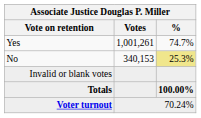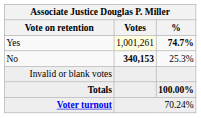(135, 43) no background -> (135, 43) lightyellow background
(181, 43) normal -> (181, 43) bold
(139, 59) normal -> (139, 59) bold
(181, 59) khaki background -> (181, 59) no background
